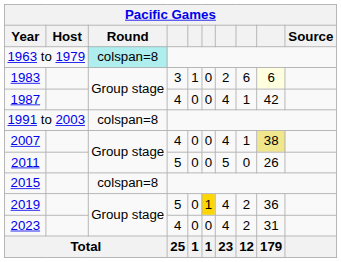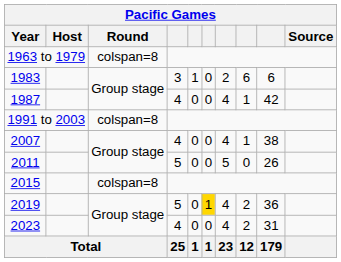(128, 57) paleturquoise background -> (128, 57) no background
(271, 78) lightyellow background -> (271, 78) no background
(271, 141) khaki background -> (271, 141) no background
